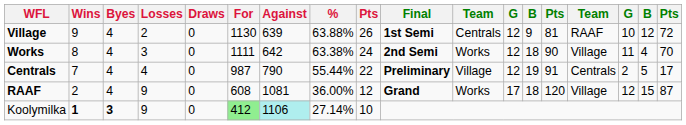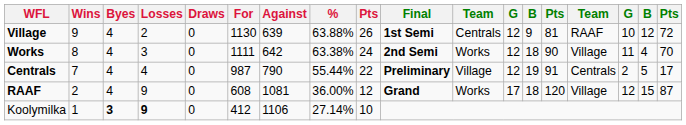(75, 110) bold -> (75, 110) normal
(144, 110) normal -> (144, 110) bold
(241, 110) lightgreen background -> (241, 110) no background
(275, 110) paleturquoise background -> (275, 110) no background
